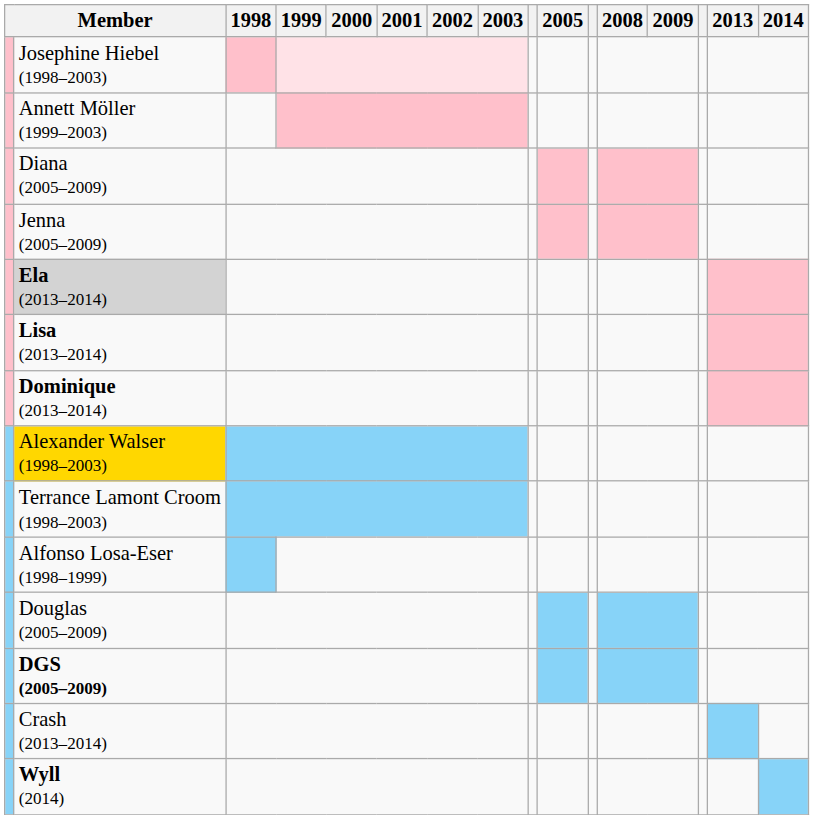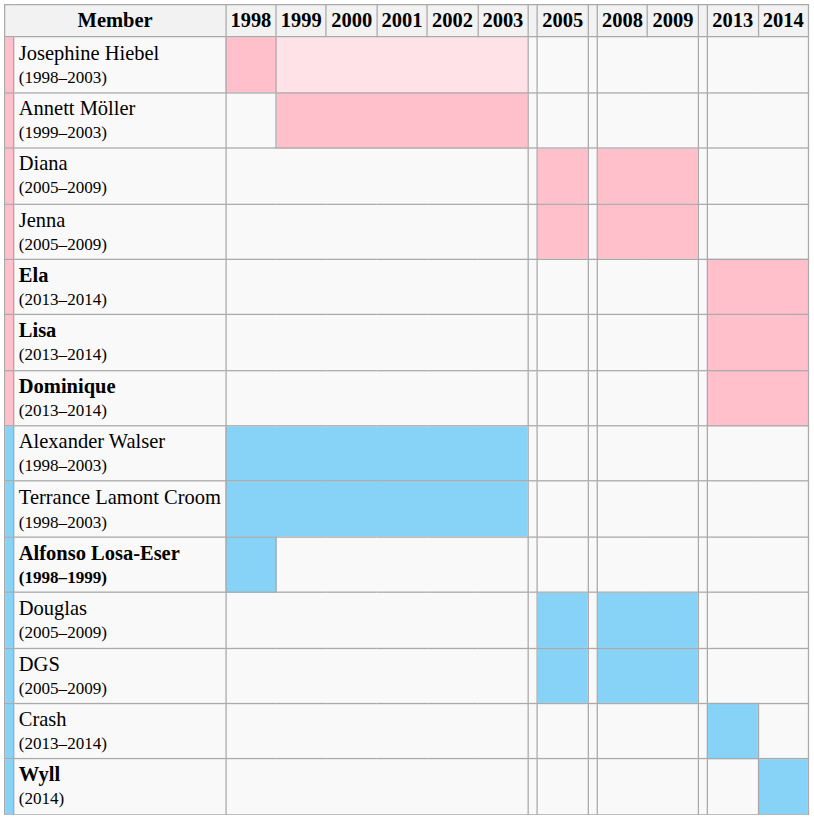(63, 286) lightgrey background -> (63, 286) no background
(92, 453) gold background -> (92, 453) no background
(96, 564) normal -> (99, 564) bold
(63, 675) bold -> (63, 675) normal
